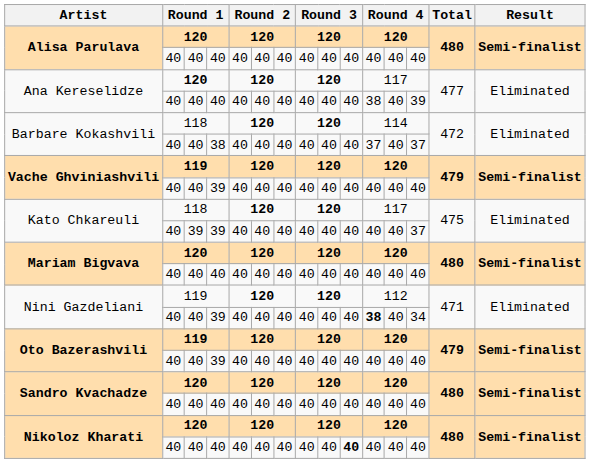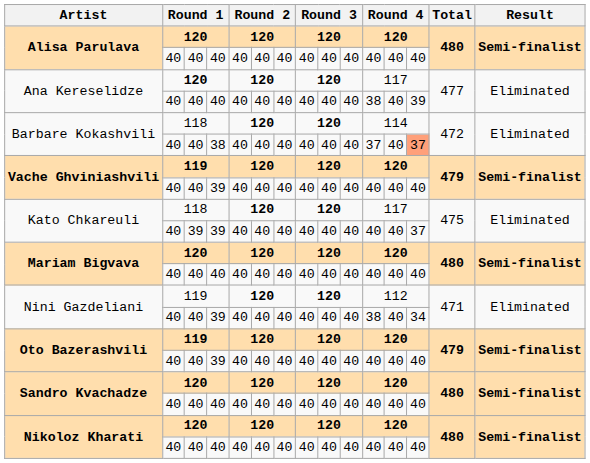(418, 145) no background -> (418, 145) lightsalmon background
(373, 318) bold -> (373, 318) normal
(351, 448) bold -> (351, 448) normal
